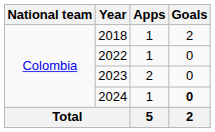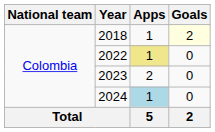(190, 35) no background -> (190, 35) lightyellow background
(149, 55) no background -> (149, 55) khaki background
(149, 96) no background -> (149, 96) lightblue background
(190, 96) bold -> (190, 96) normal
